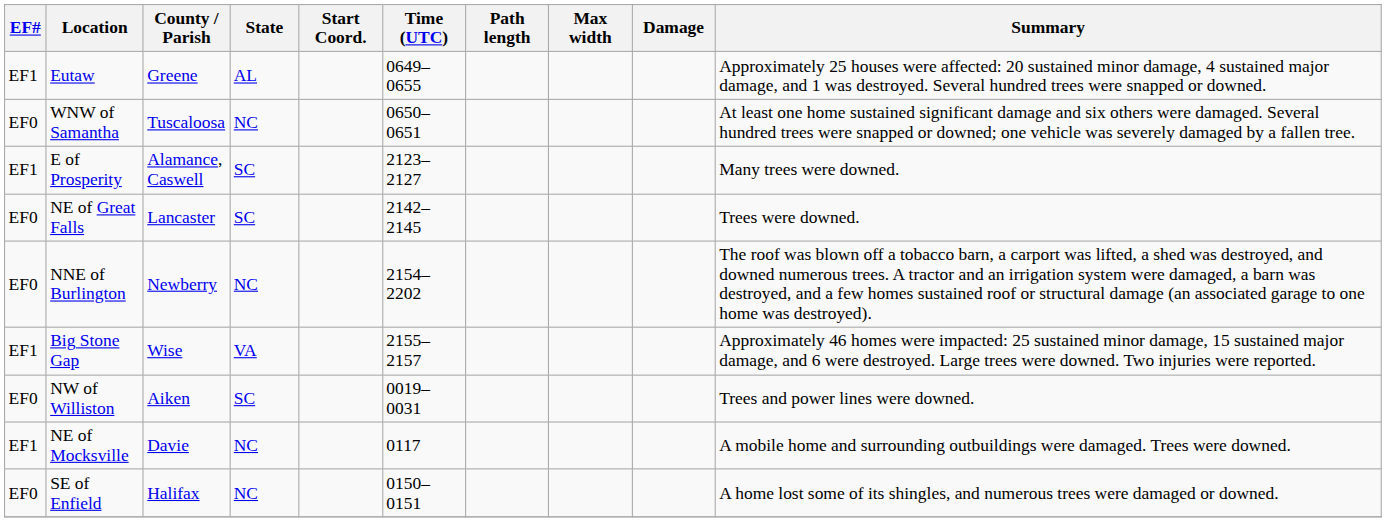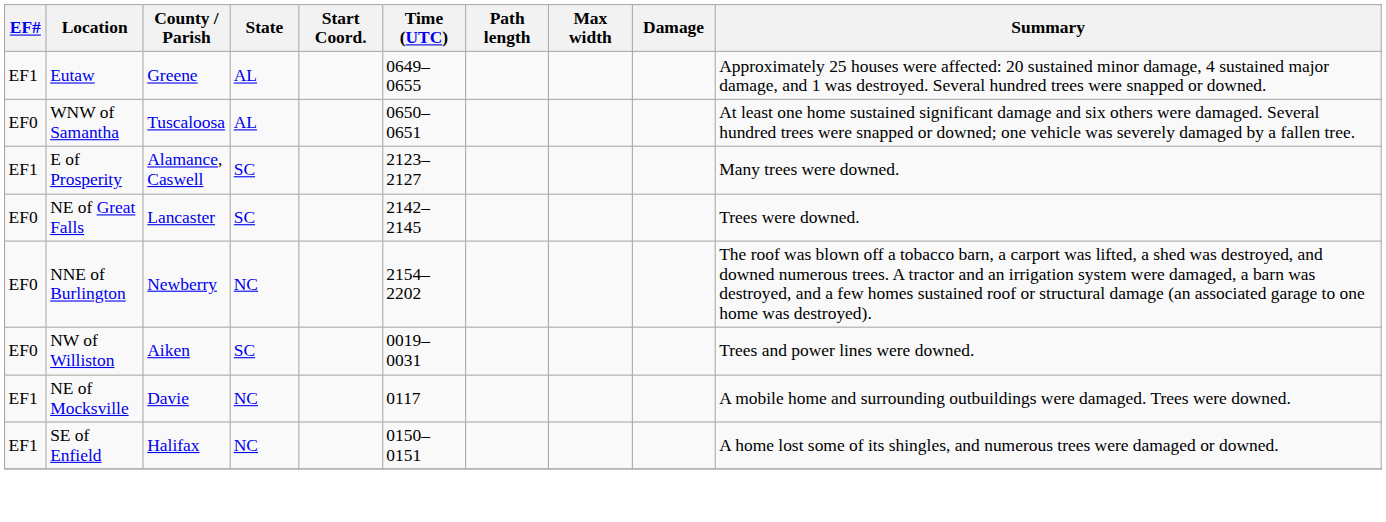(246, 122) NC -> (245, 122) AL
- row: (85, 351)
(23, 492) EF0 -> (23, 445) EF1
